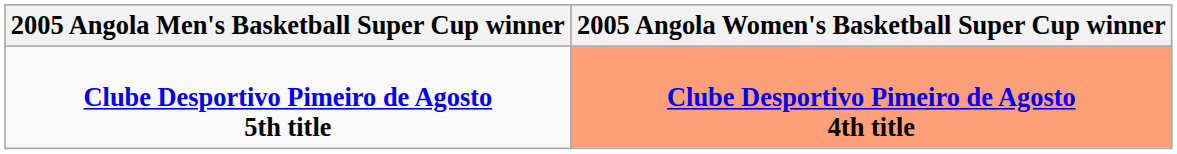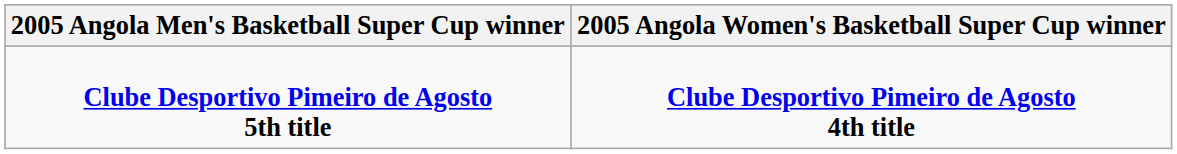(871, 111) lightsalmon background -> (871, 111) no background
